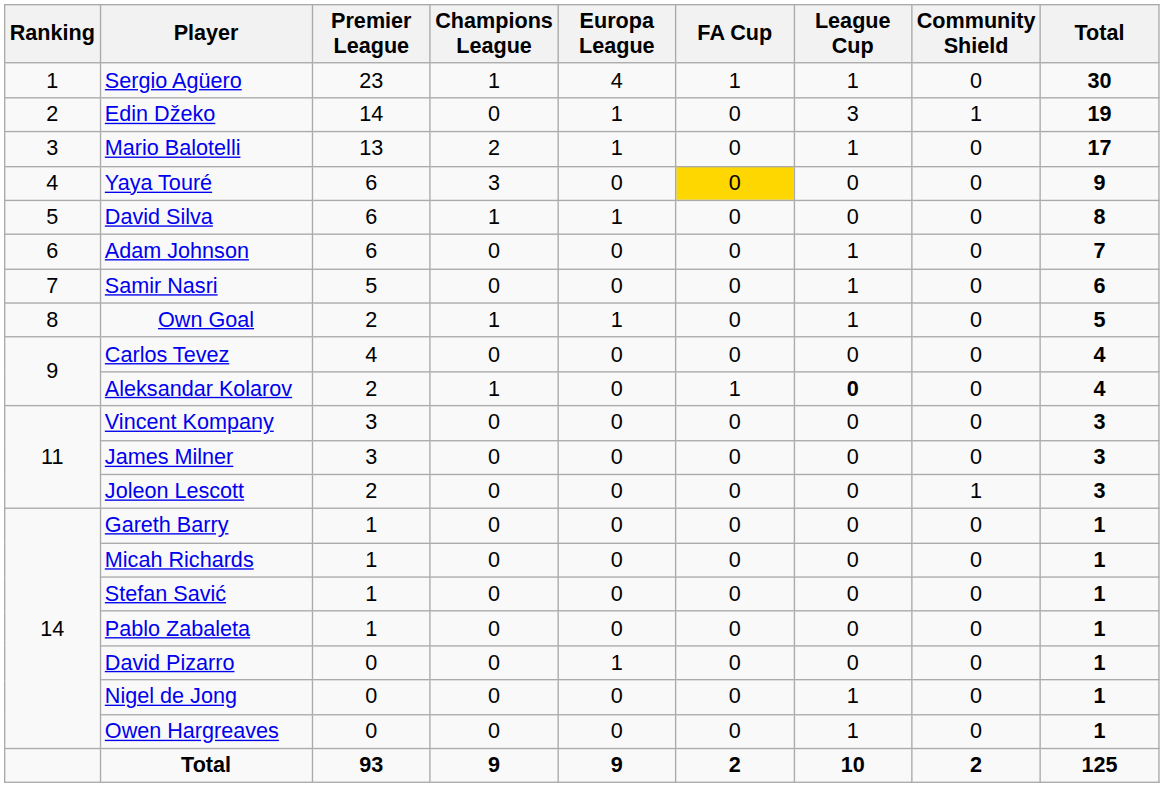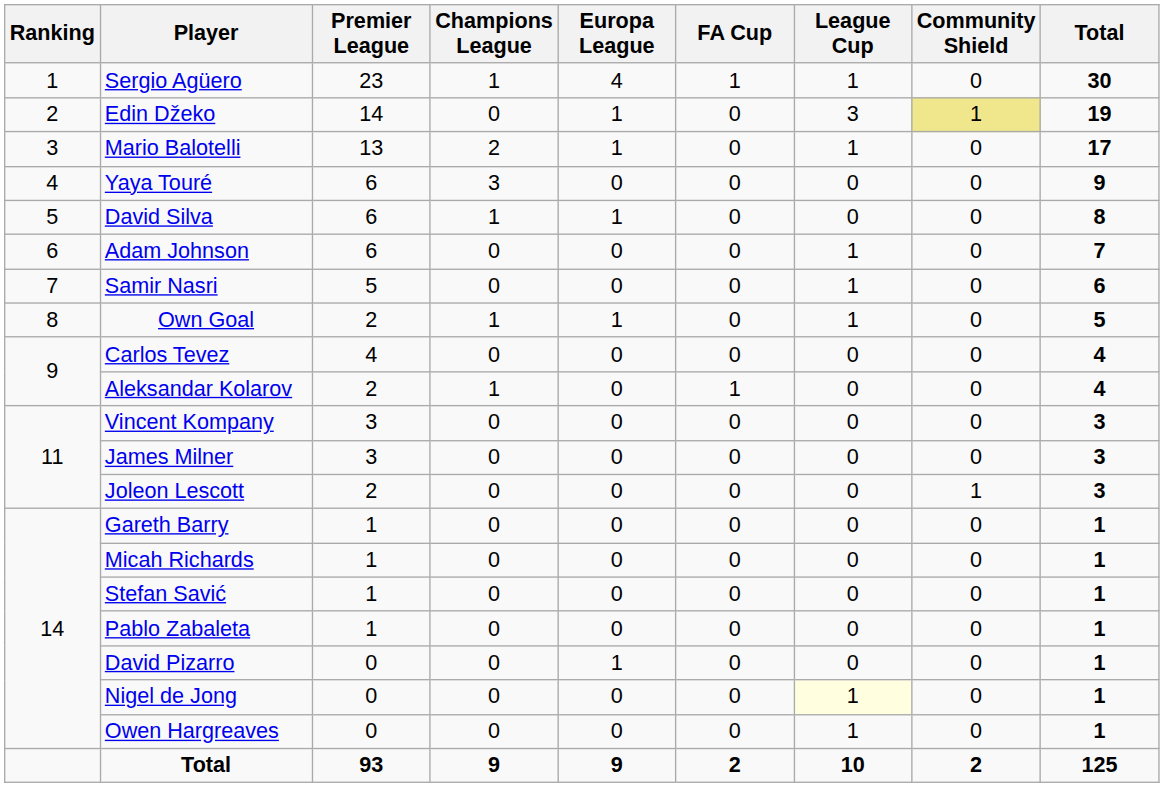(976, 114) no background -> (976, 114) khaki background
(735, 182) gold background -> (735, 182) no background
(853, 388) bold -> (853, 388) normal
(853, 696) no background -> (853, 696) lightyellow background
